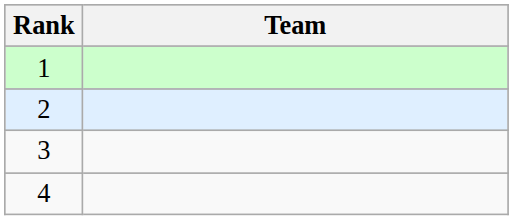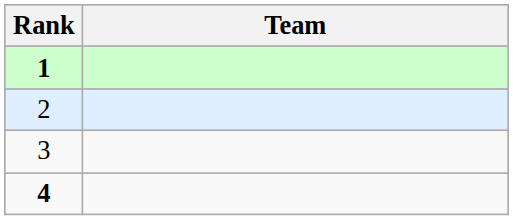(44, 67) normal -> (44, 67) bold
(44, 192) normal -> (44, 192) bold
